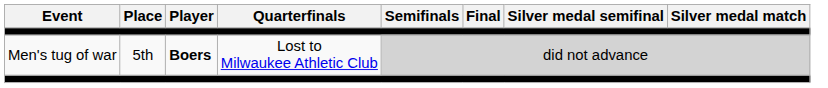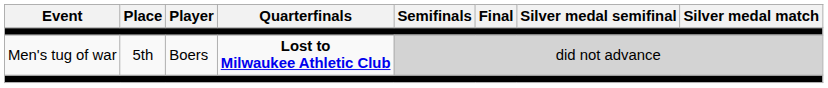(190, 55) bold -> (189, 55) normal
(299, 55) normal -> (306, 55) bold
